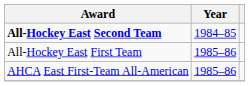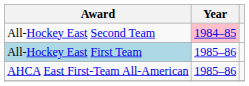(84, 33) bold -> (81, 33) normal
(215, 33) no background -> (215, 33) pink background
(74, 52) no background -> (74, 52) lightblue background
